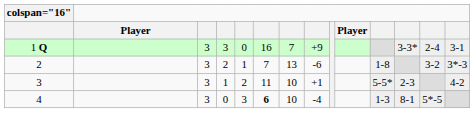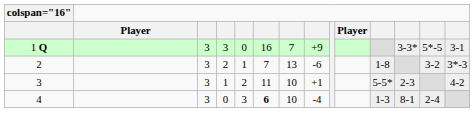(432, 47) 2-4 -> (432, 47) 5*-5
(432, 99) 5*-5 -> (432, 99) 2-4
